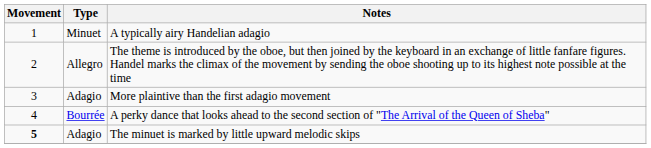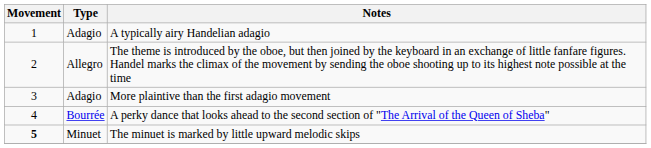(84, 32) Minuet -> (84, 32) Adagio
(84, 134) Adagio -> (84, 134) Minuet
